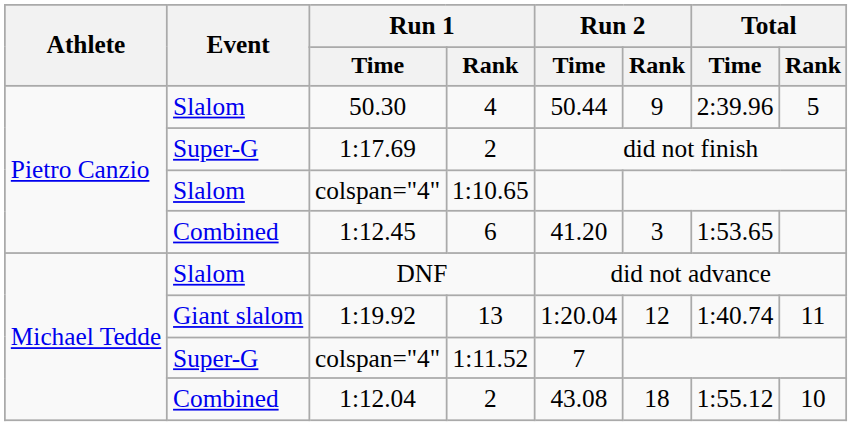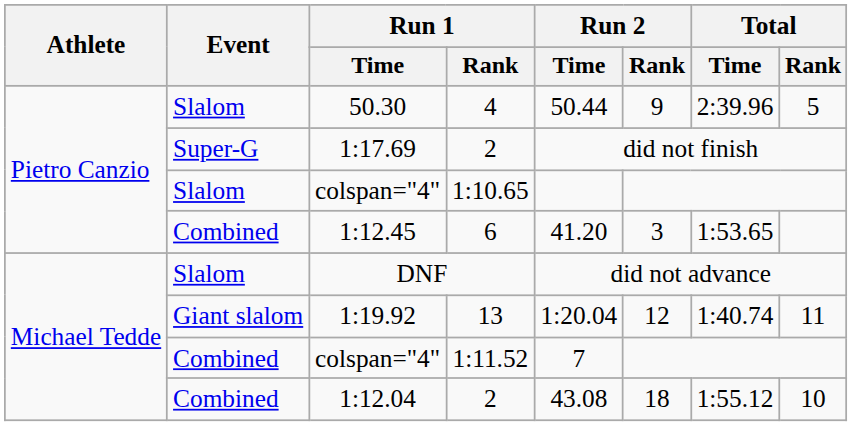(216, 357) Super-G -> (226, 357) Combined
